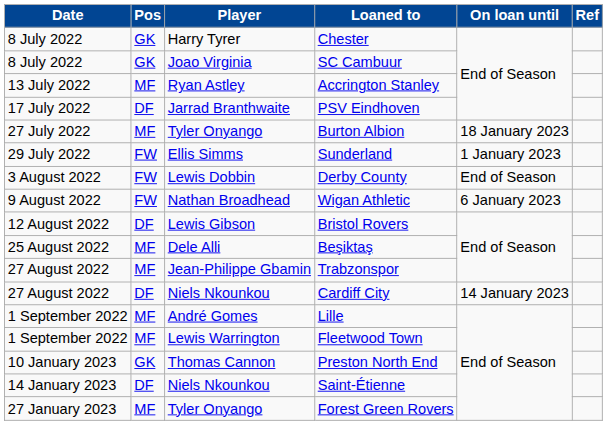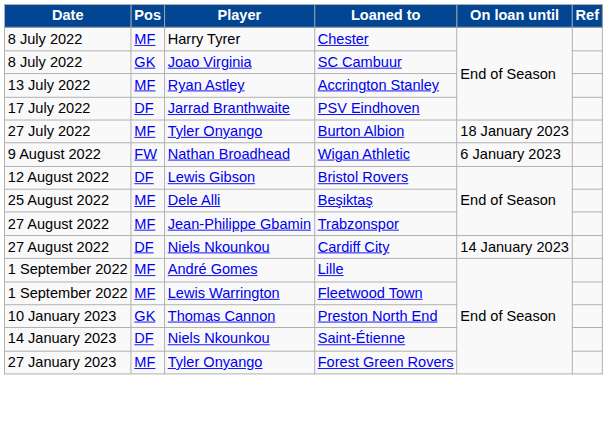(145, 39) GK -> (145, 39) MF
- row: (355, 154)
- row: (362, 177)
